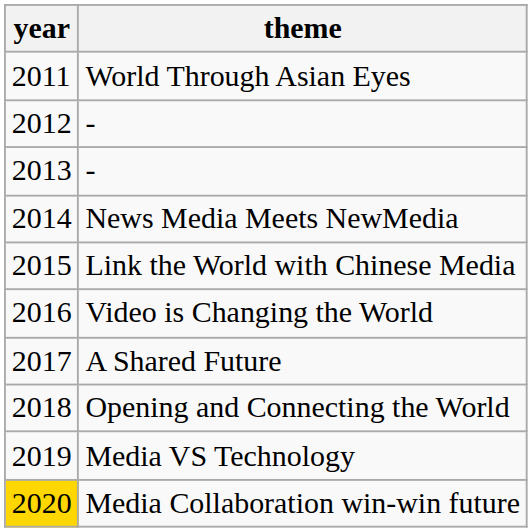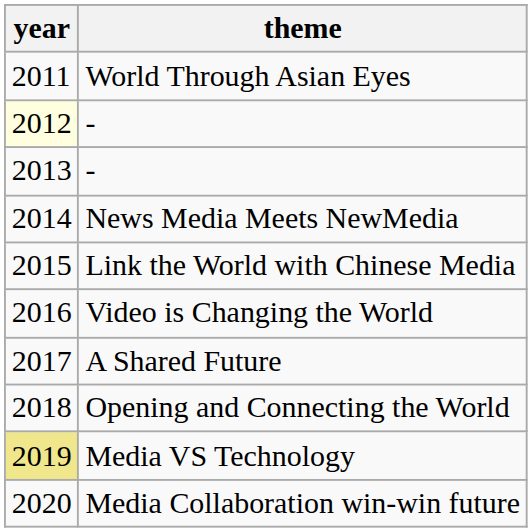(42, 123) no background -> (42, 123) lightyellow background
(42, 455) no background -> (42, 455) khaki background
(42, 502) gold background -> (42, 502) no background
